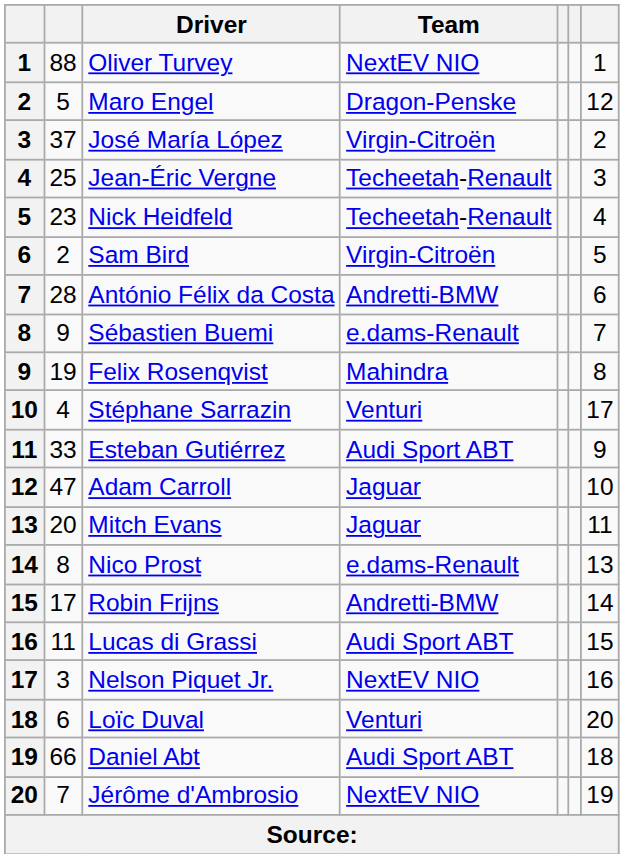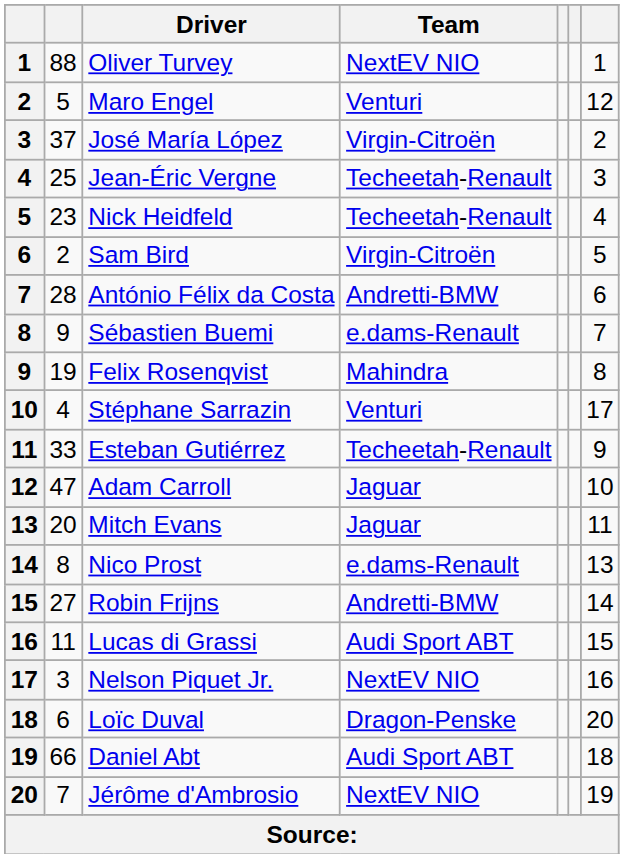(431, 101) Dragon-Penske -> (384, 101) Venturi
(430, 448) Audi Sport ABT -> (449, 448) Techeetah-Renault
(63, 603) 17 -> (63, 603) 27
(384, 718) Venturi -> (431, 718) Dragon-Penske
